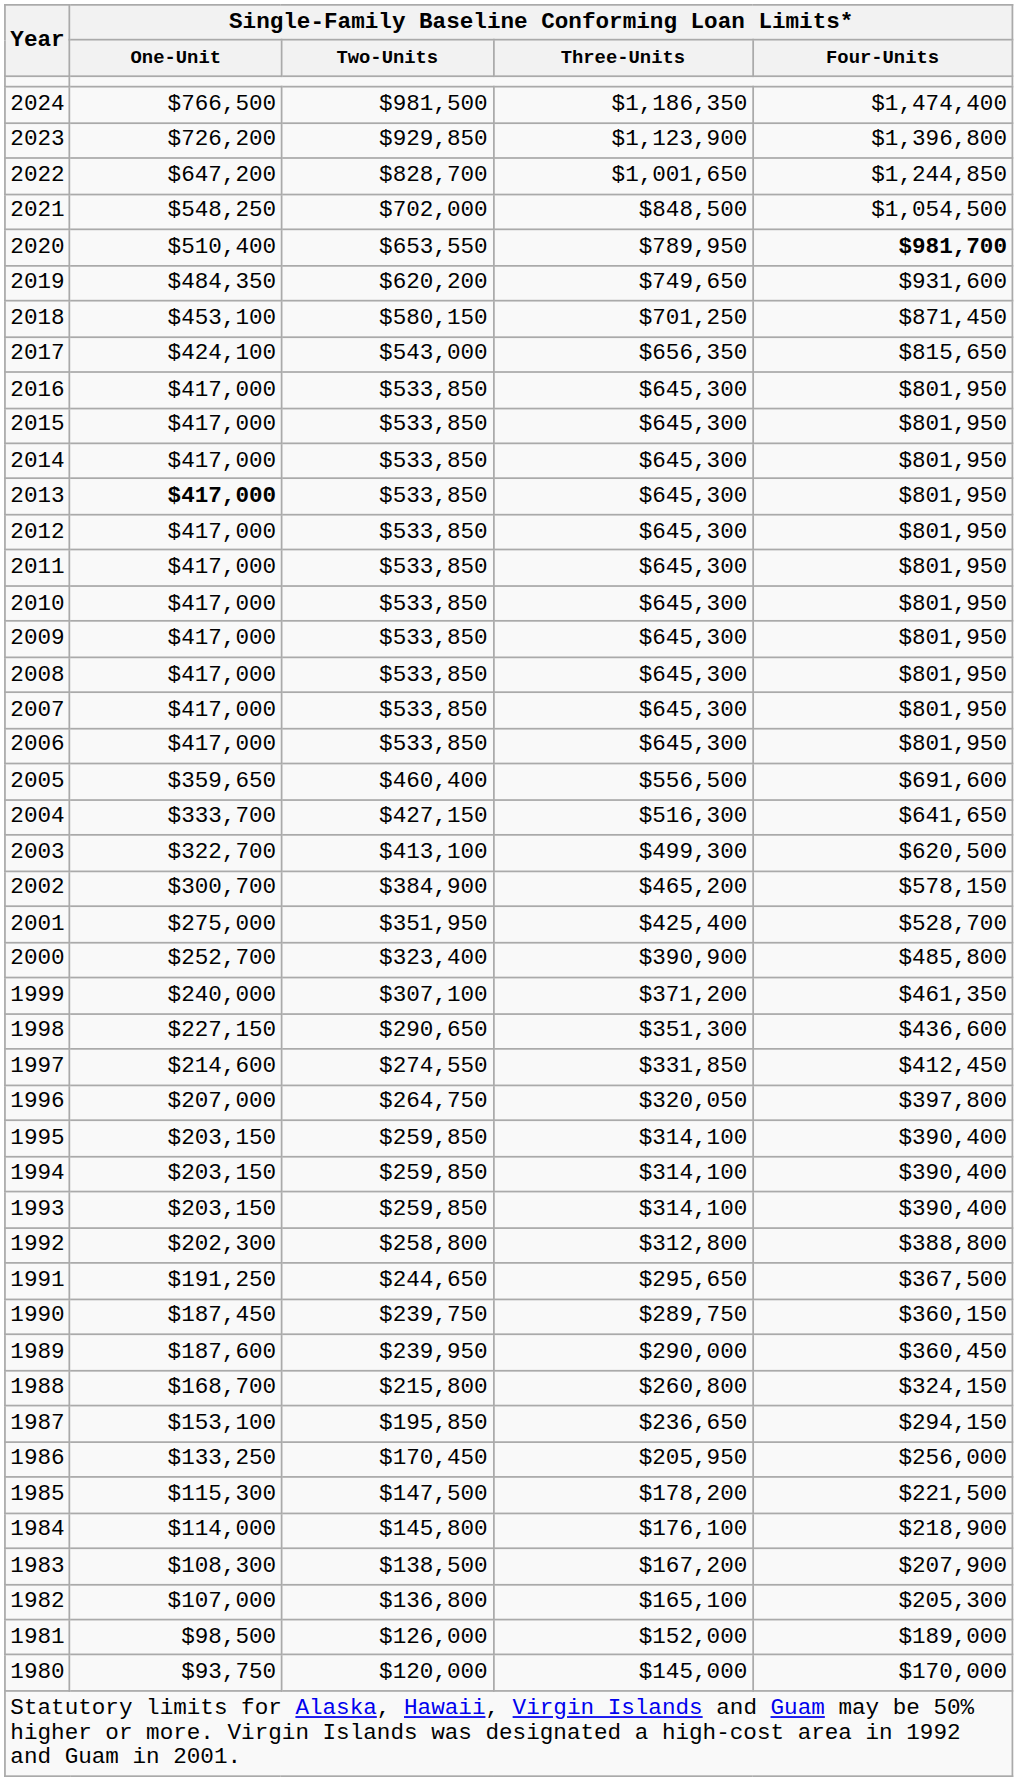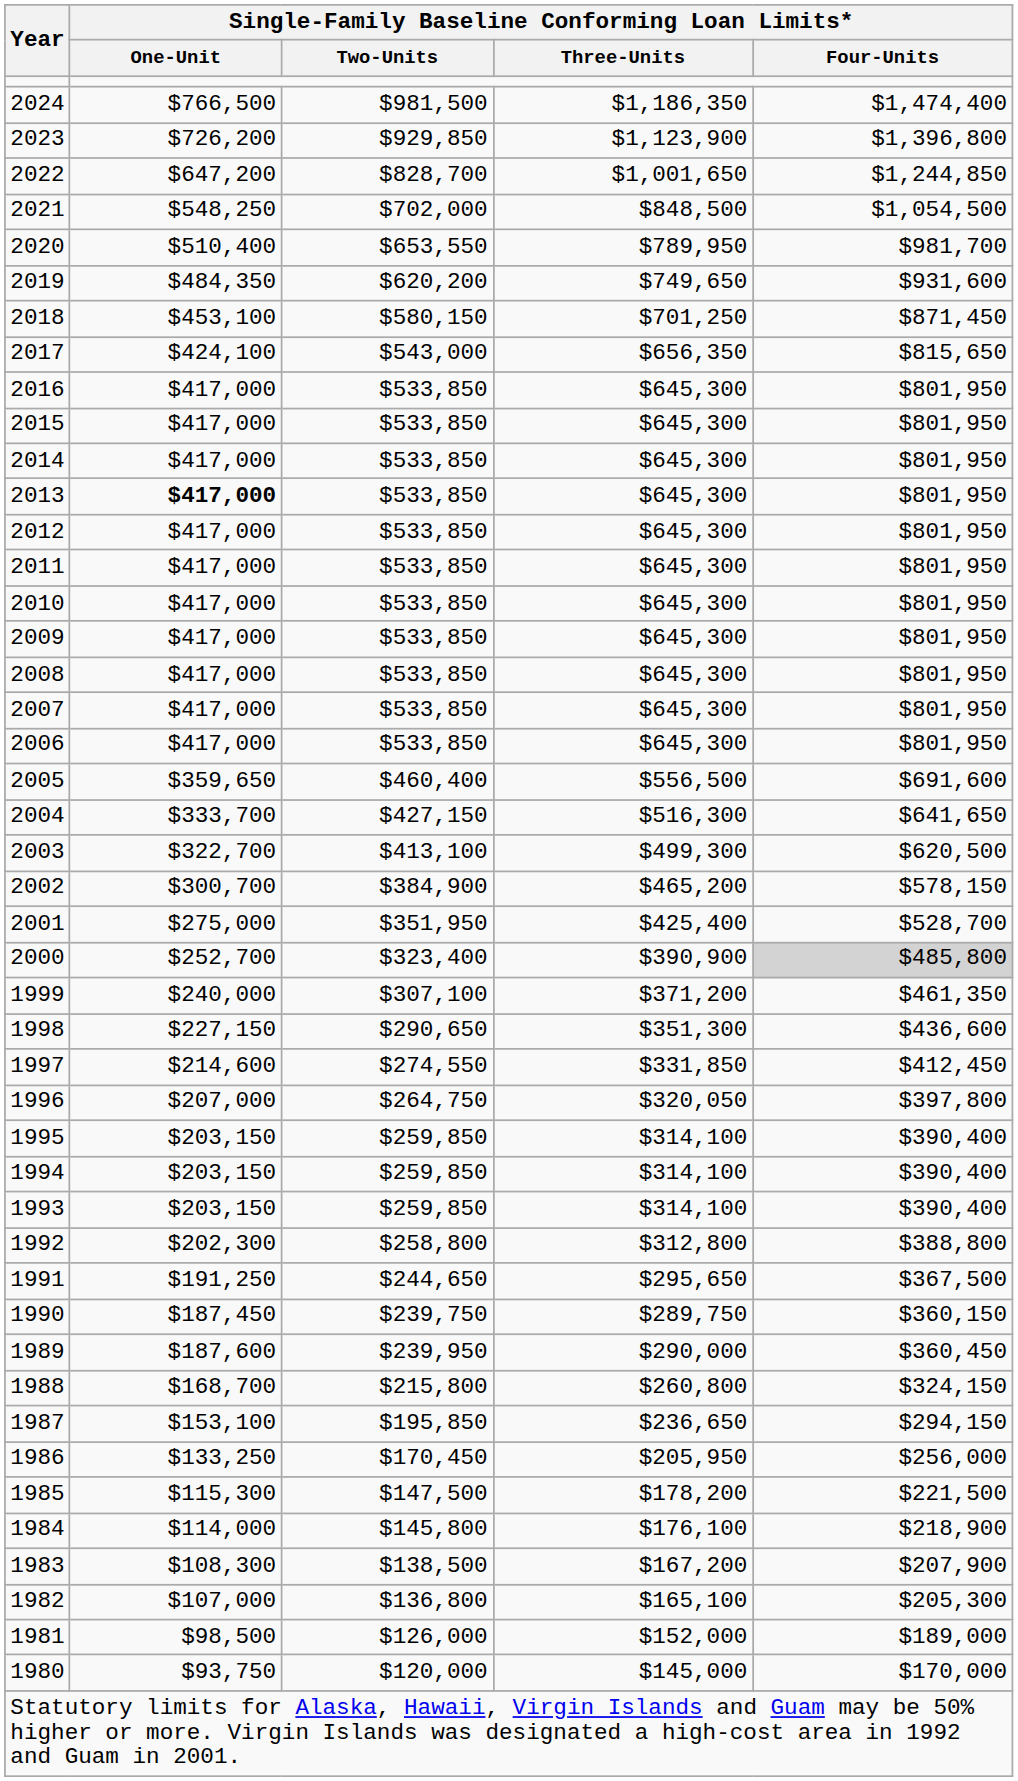(953, 246) bold -> (953, 246) normal
(953, 959) no background -> (953, 959) lightgrey background
